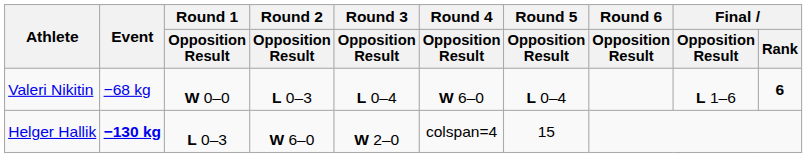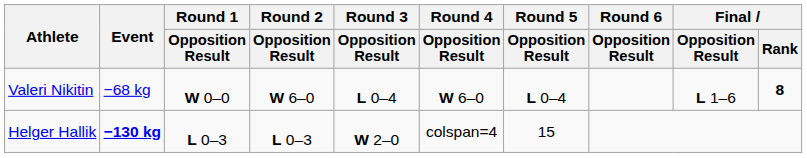(292, 98) L 0–3 -> (292, 98) W 6–0
(780, 90) 6 -> (780, 90) 8
(292, 140) W 6–0 -> (292, 140) L 0–3
